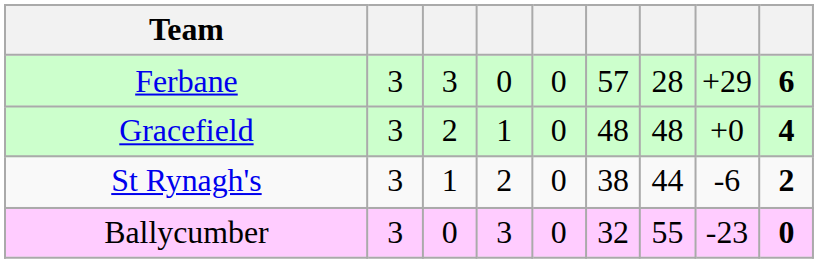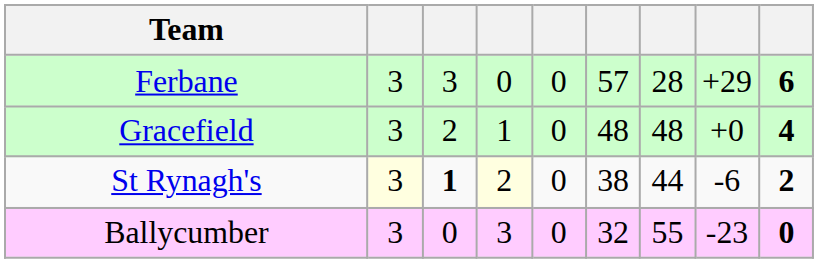(395, 181) no background -> (395, 181) lightyellow background
(450, 181) normal -> (450, 181) bold
(504, 181) no background -> (504, 181) lightyellow background
